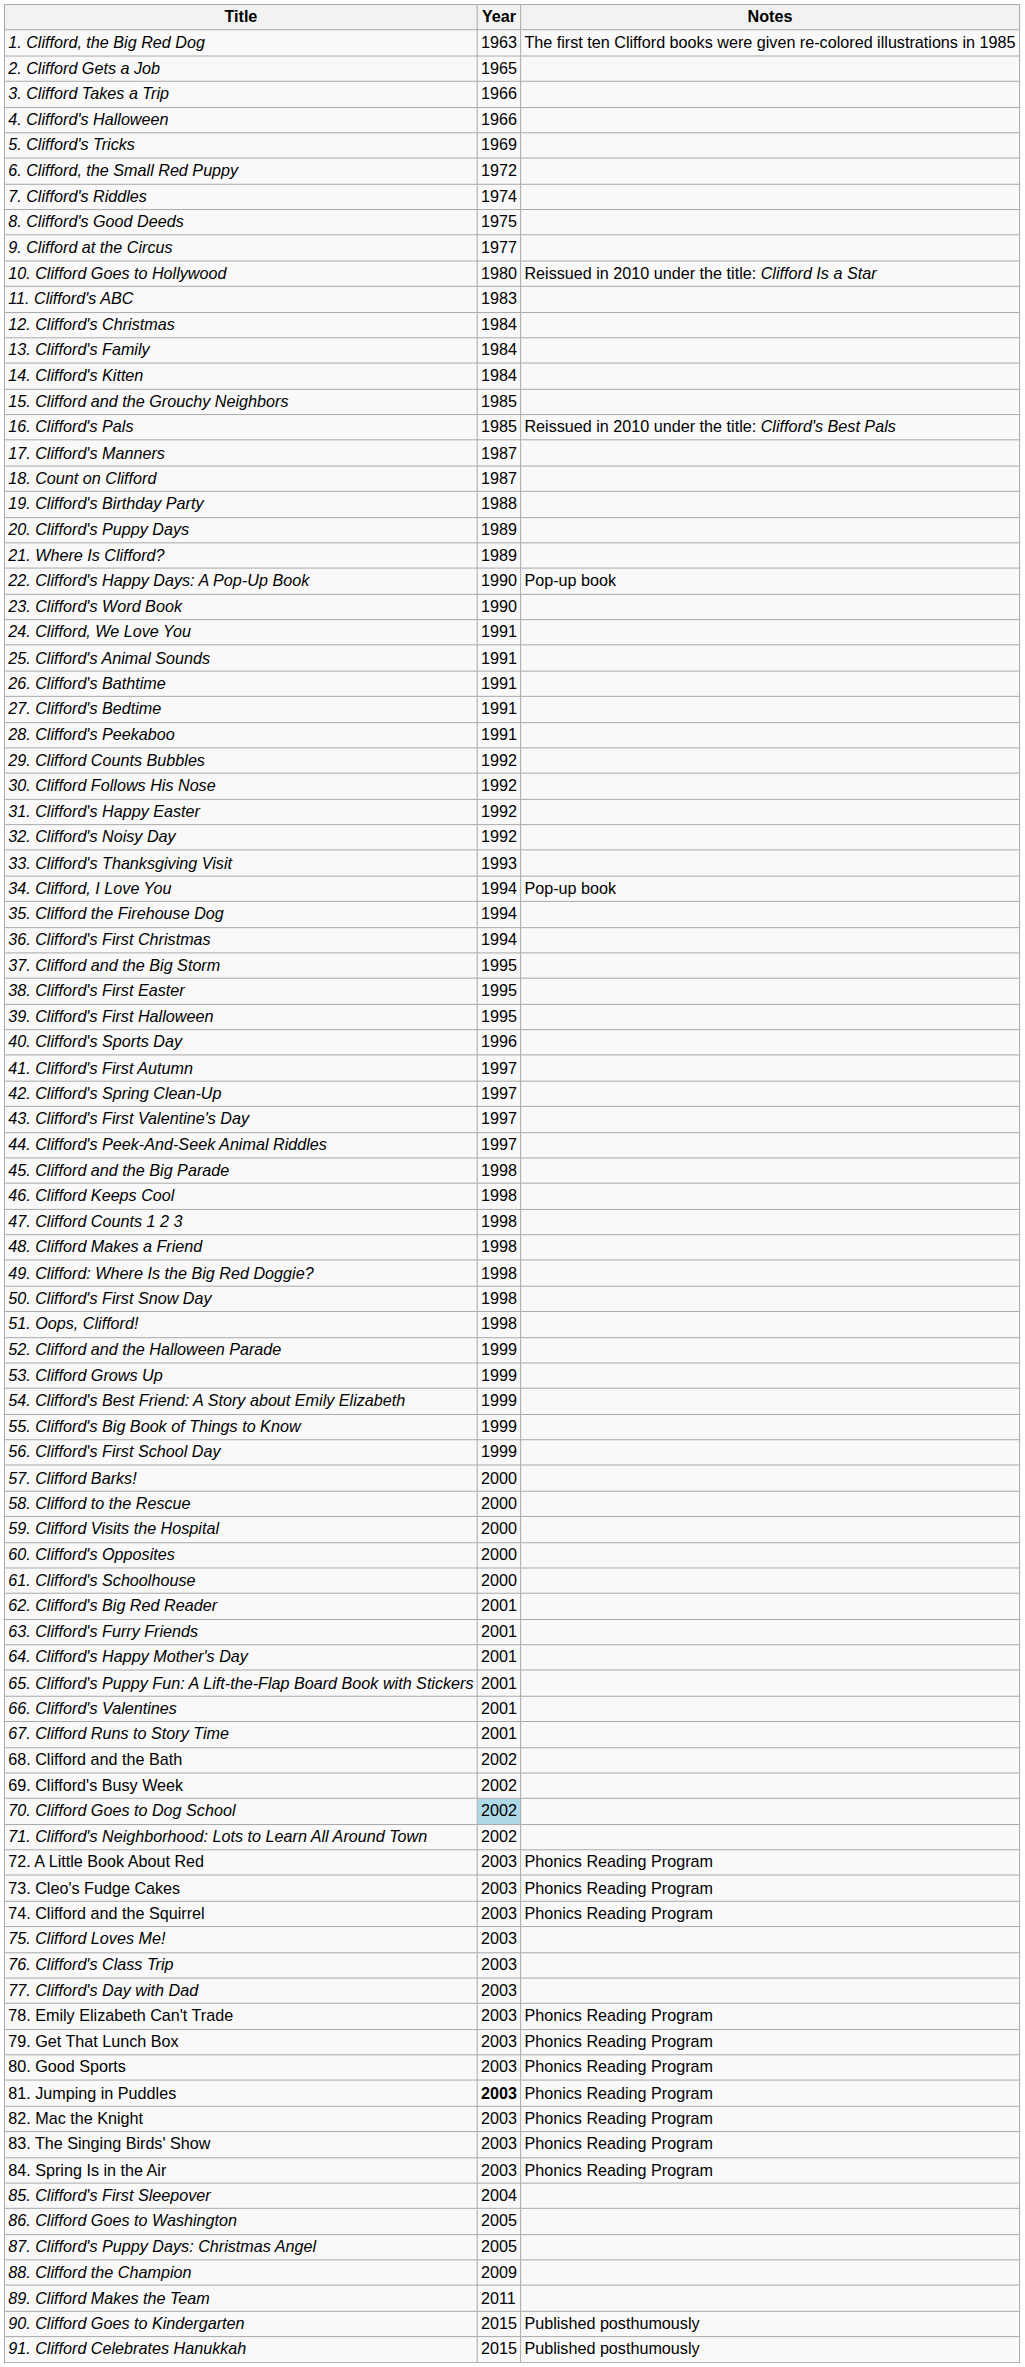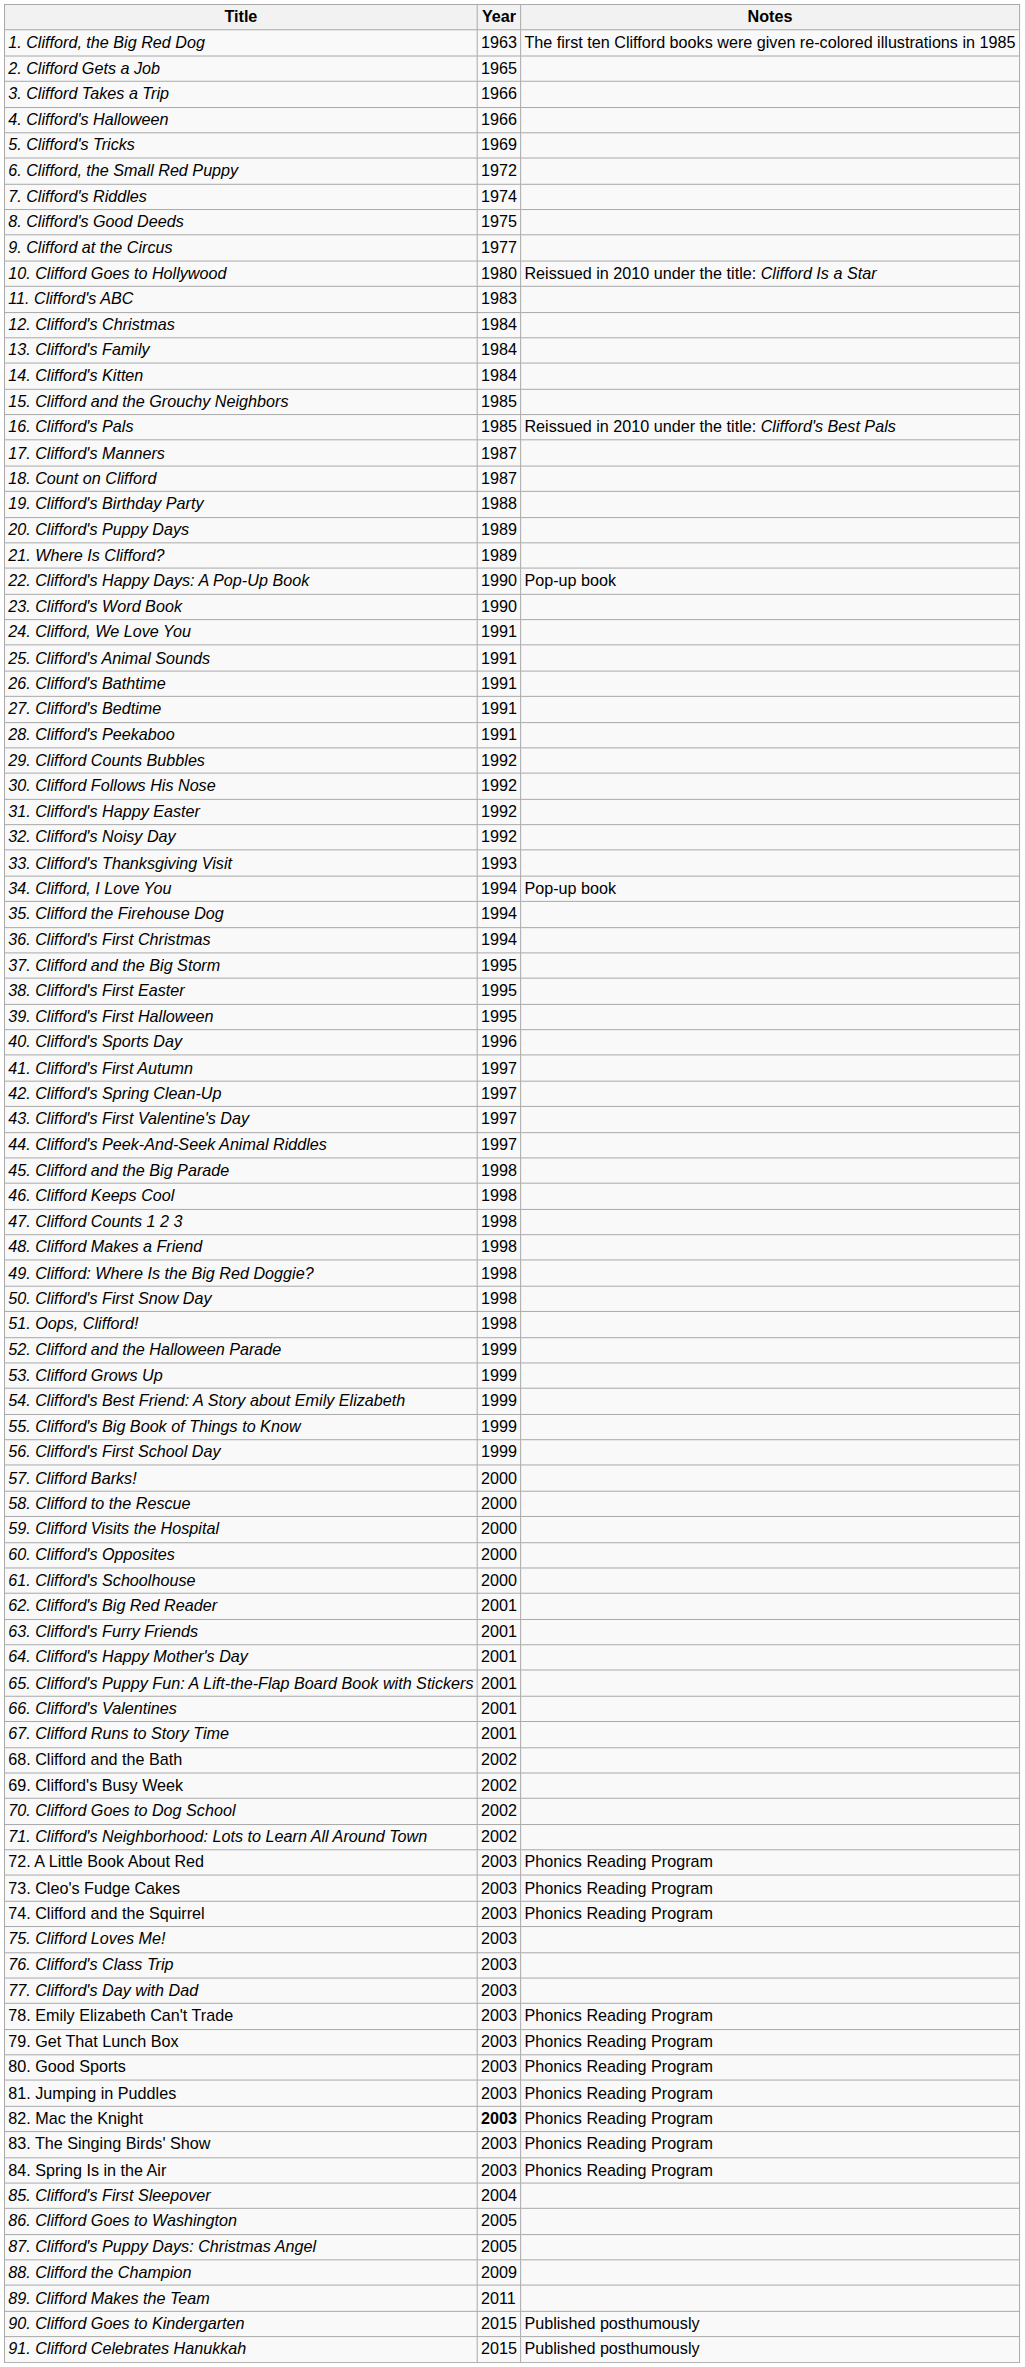(499, 1811) lightblue background -> (499, 1811) no background
(499, 2093) bold -> (499, 2093) normal
(499, 2118) normal -> (499, 2118) bold
